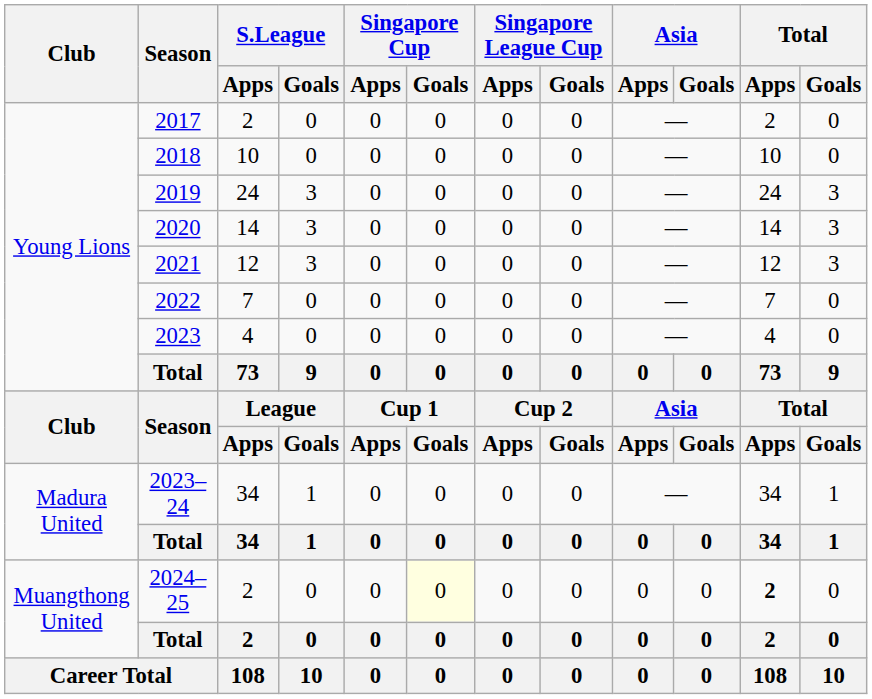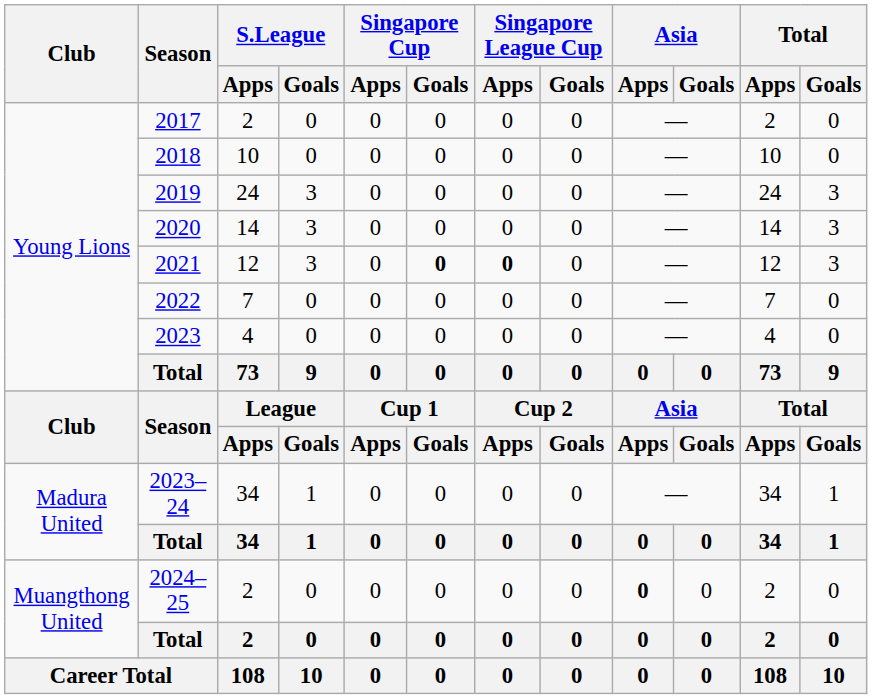(441, 264) normal -> (441, 264) bold
(508, 264) normal -> (508, 264) bold
(441, 590) lightyellow background -> (441, 590) no background
(643, 590) normal -> (643, 590) bold
(770, 590) bold -> (770, 590) normal
